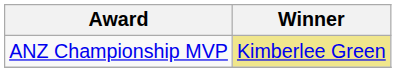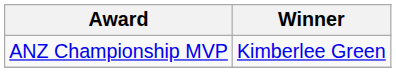(311, 51) khaki background -> (311, 51) no background
